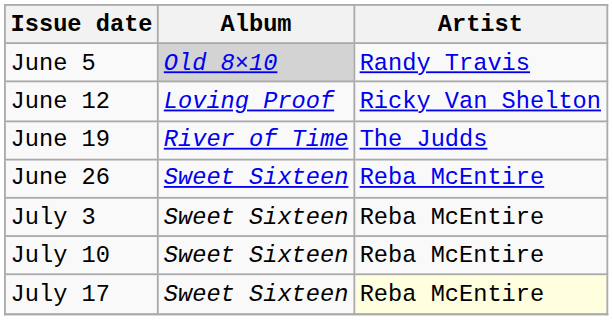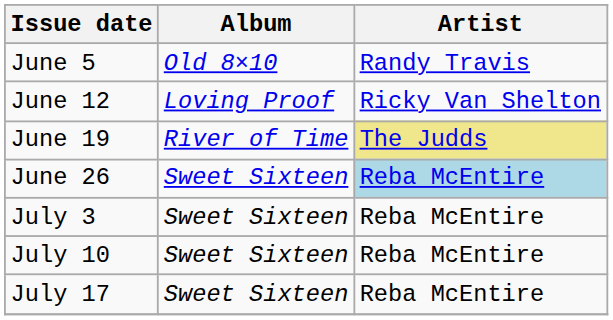(221, 63) lightgrey background -> (221, 63) no background
(424, 140) no background -> (424, 140) khaki background
(452, 178) no background -> (452, 178) lightblue background
(452, 294) lightyellow background -> (452, 294) no background
